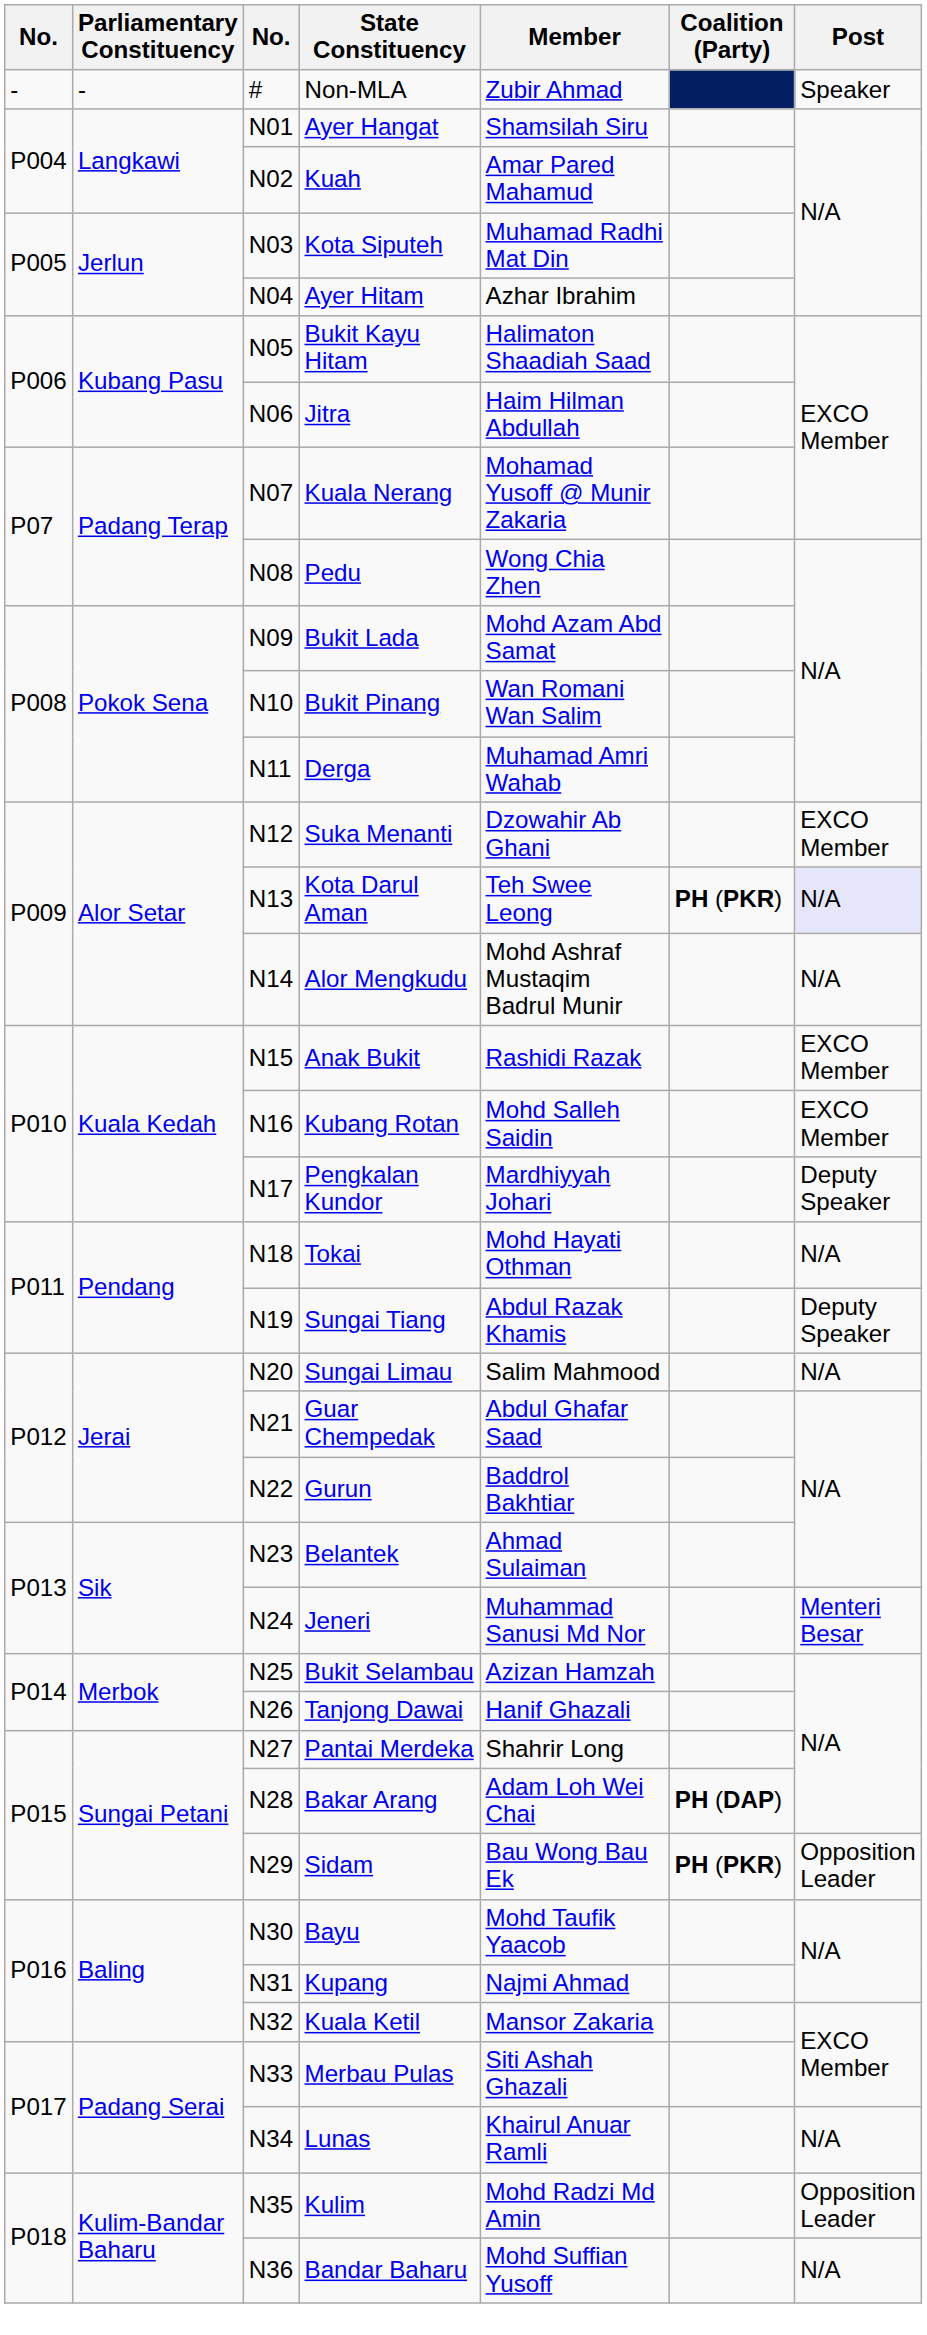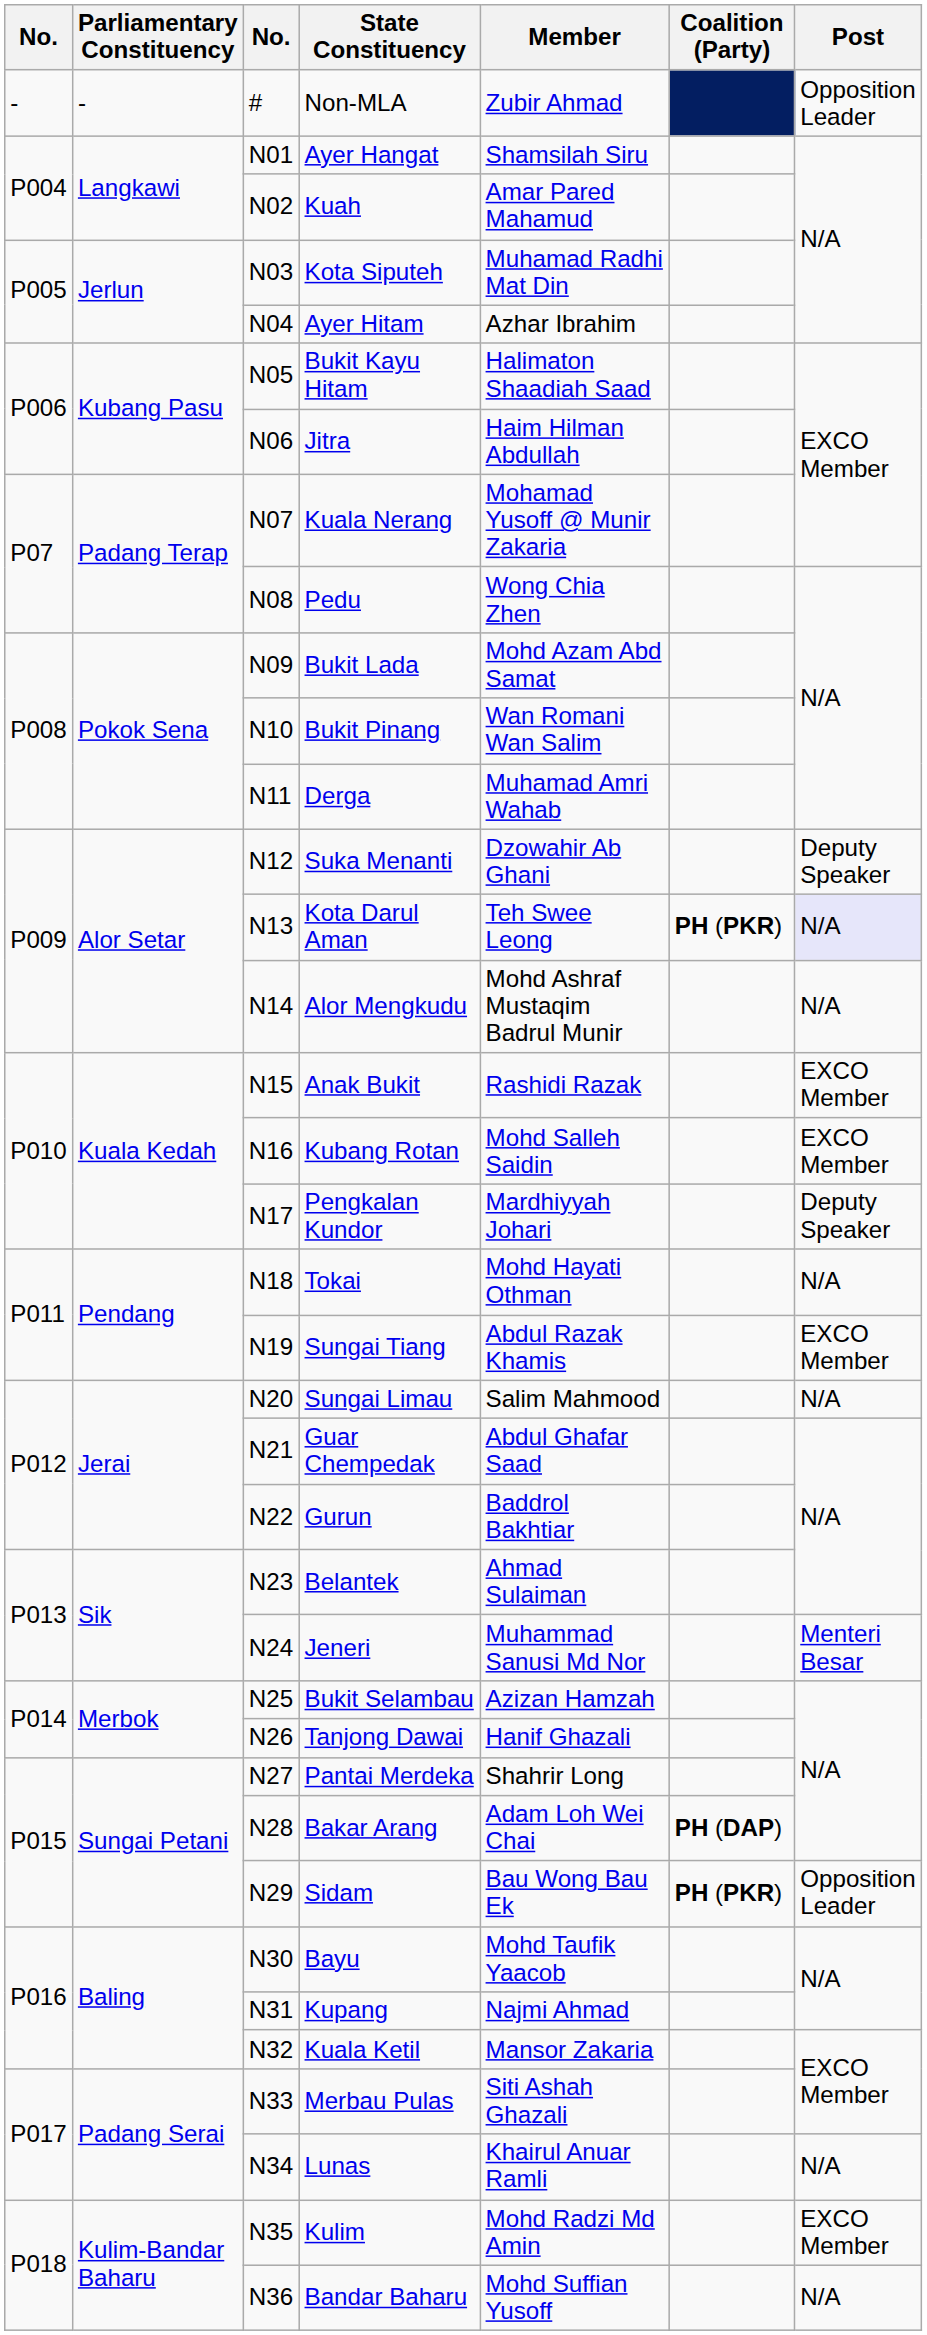(845, 89) Speaker -> (858, 102) Opposition Leader
(845, 834) EXCO Member -> (845, 861) Deputy Speaker
(845, 1319) Deputy Speaker -> (845, 1347) EXCO Member
(858, 2204) Opposition Leader -> (845, 2232) EXCO Member
